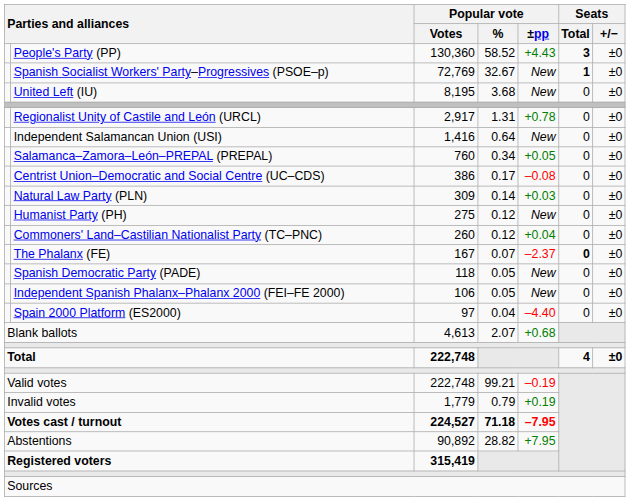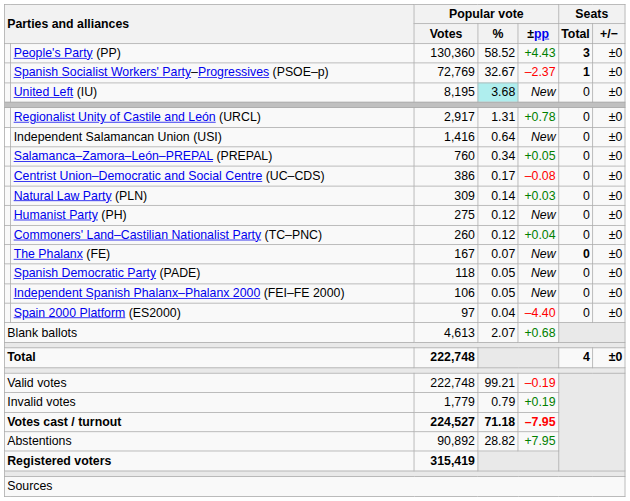(543, 72) New -> (540, 72) –2.37
(503, 92) no background -> (503, 92) paleturquoise background
(540, 254) –2.37 -> (543, 254) New
